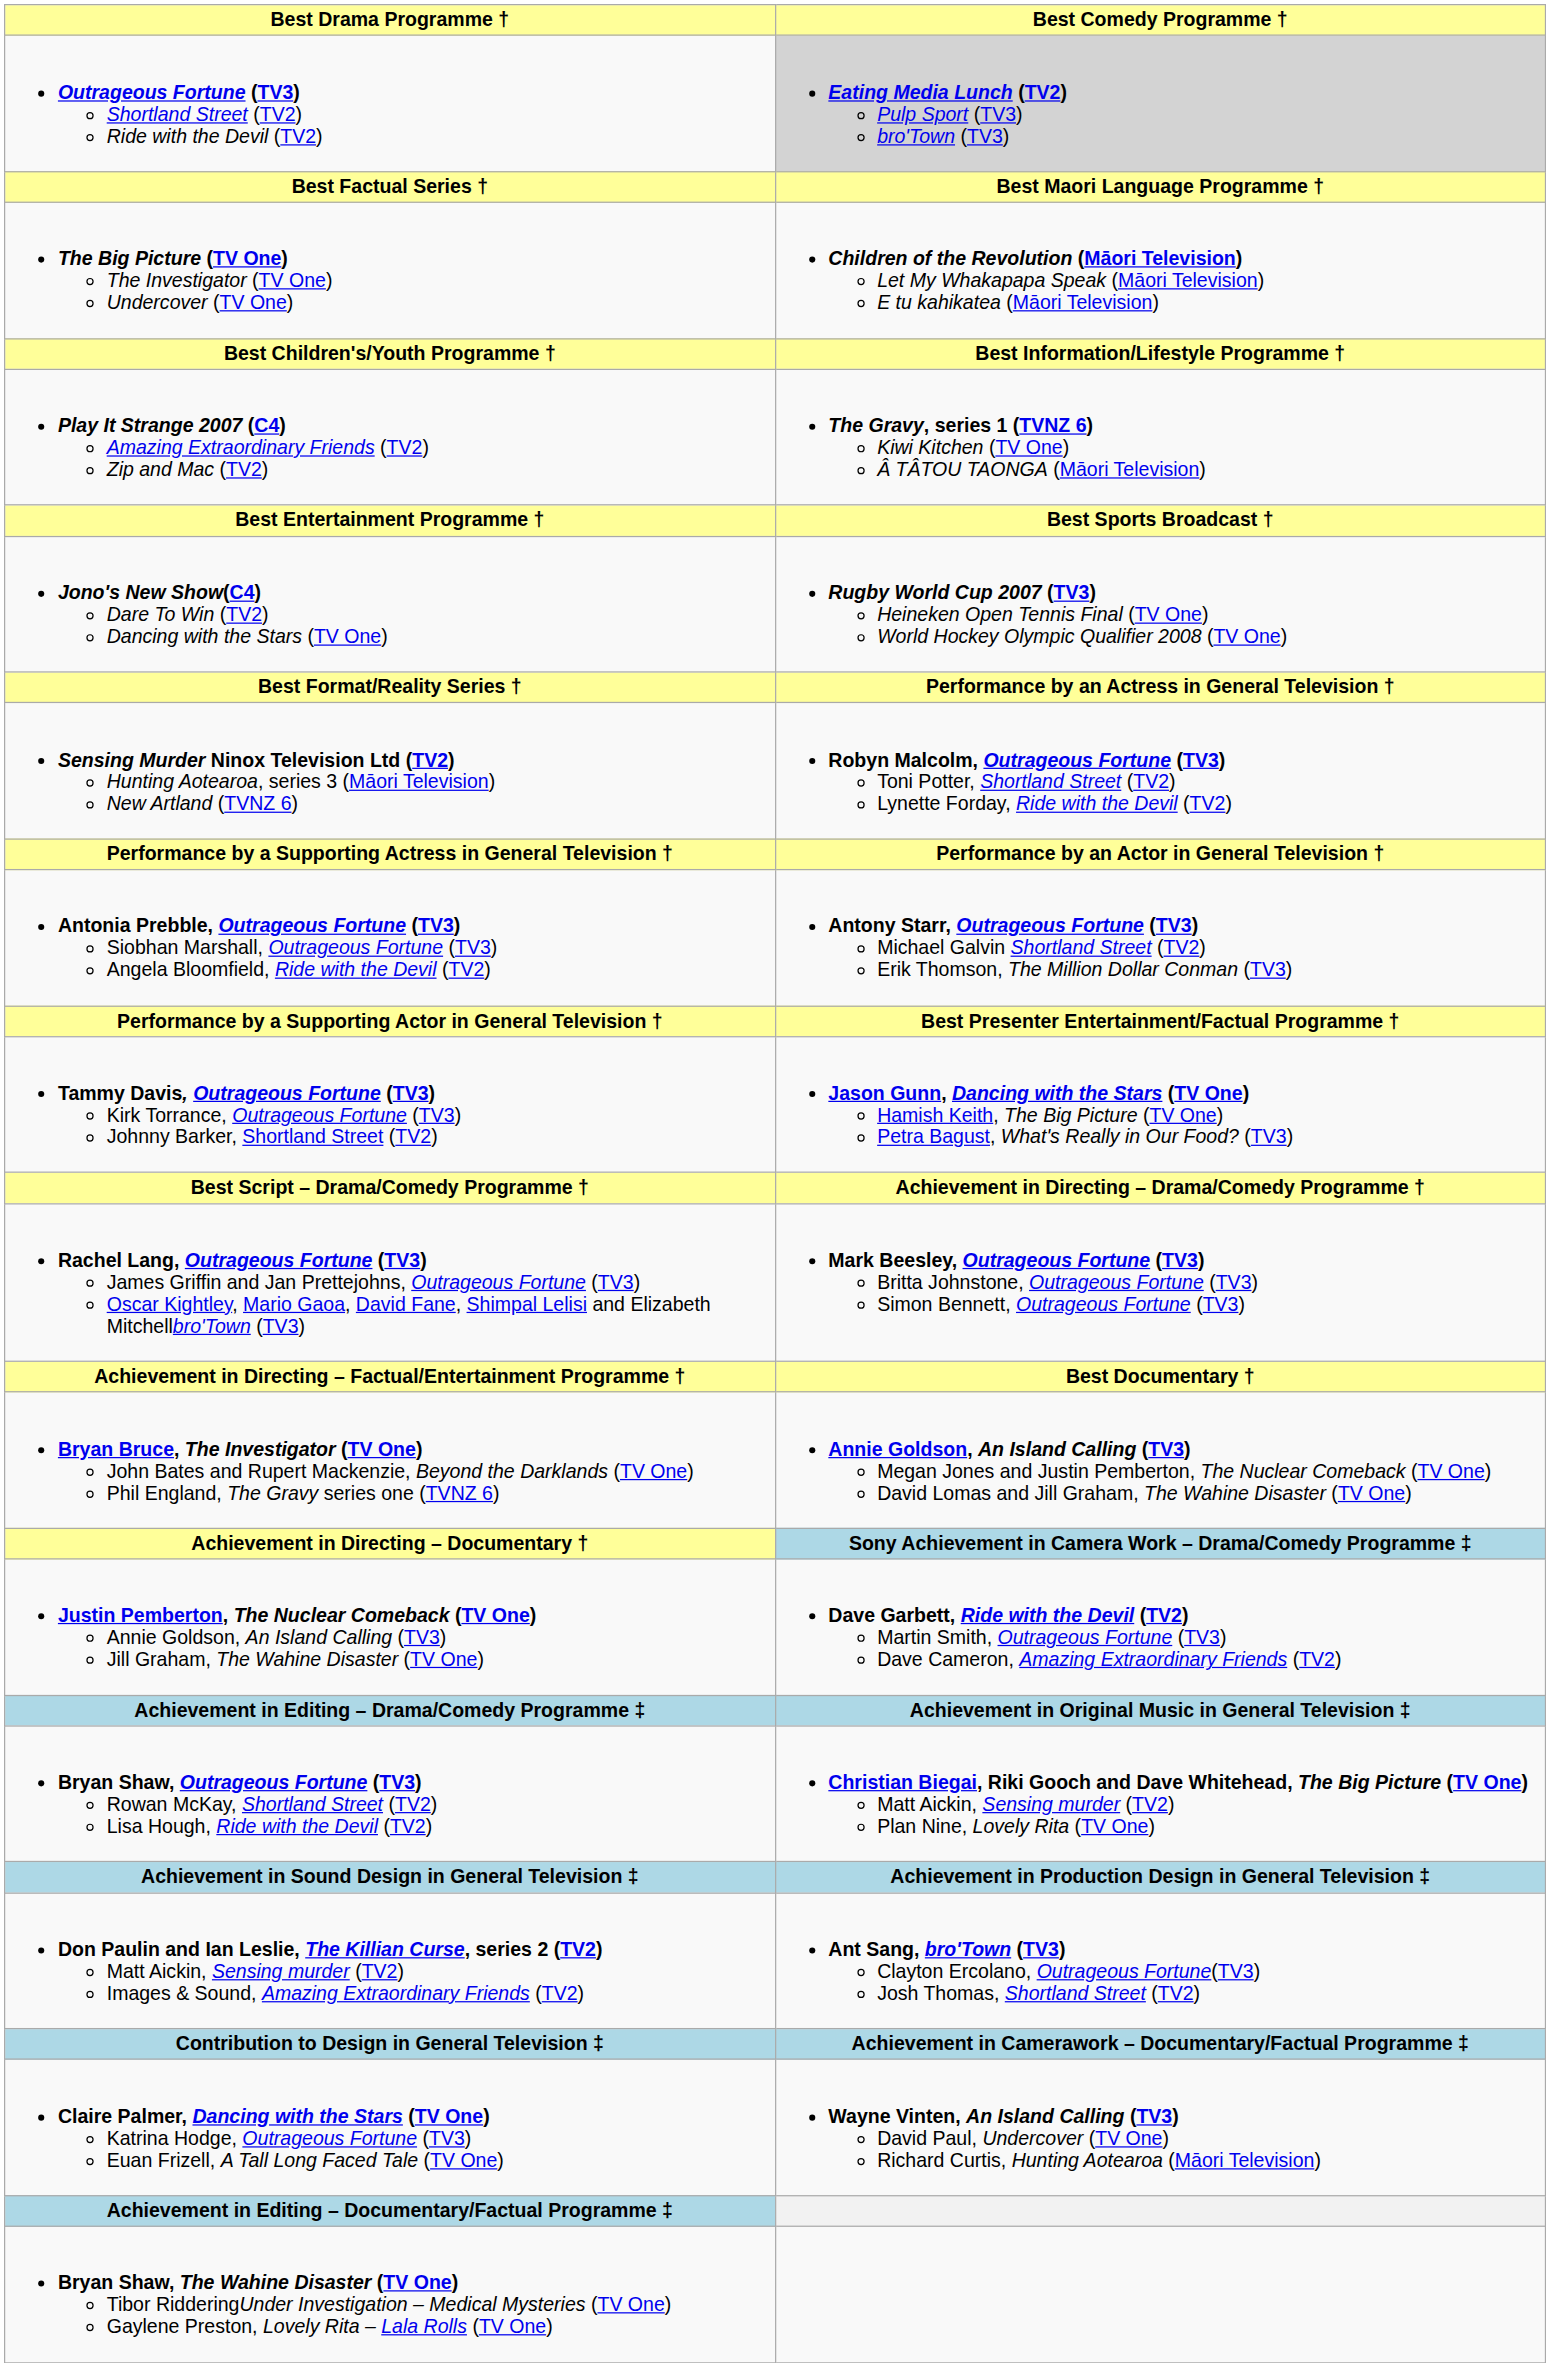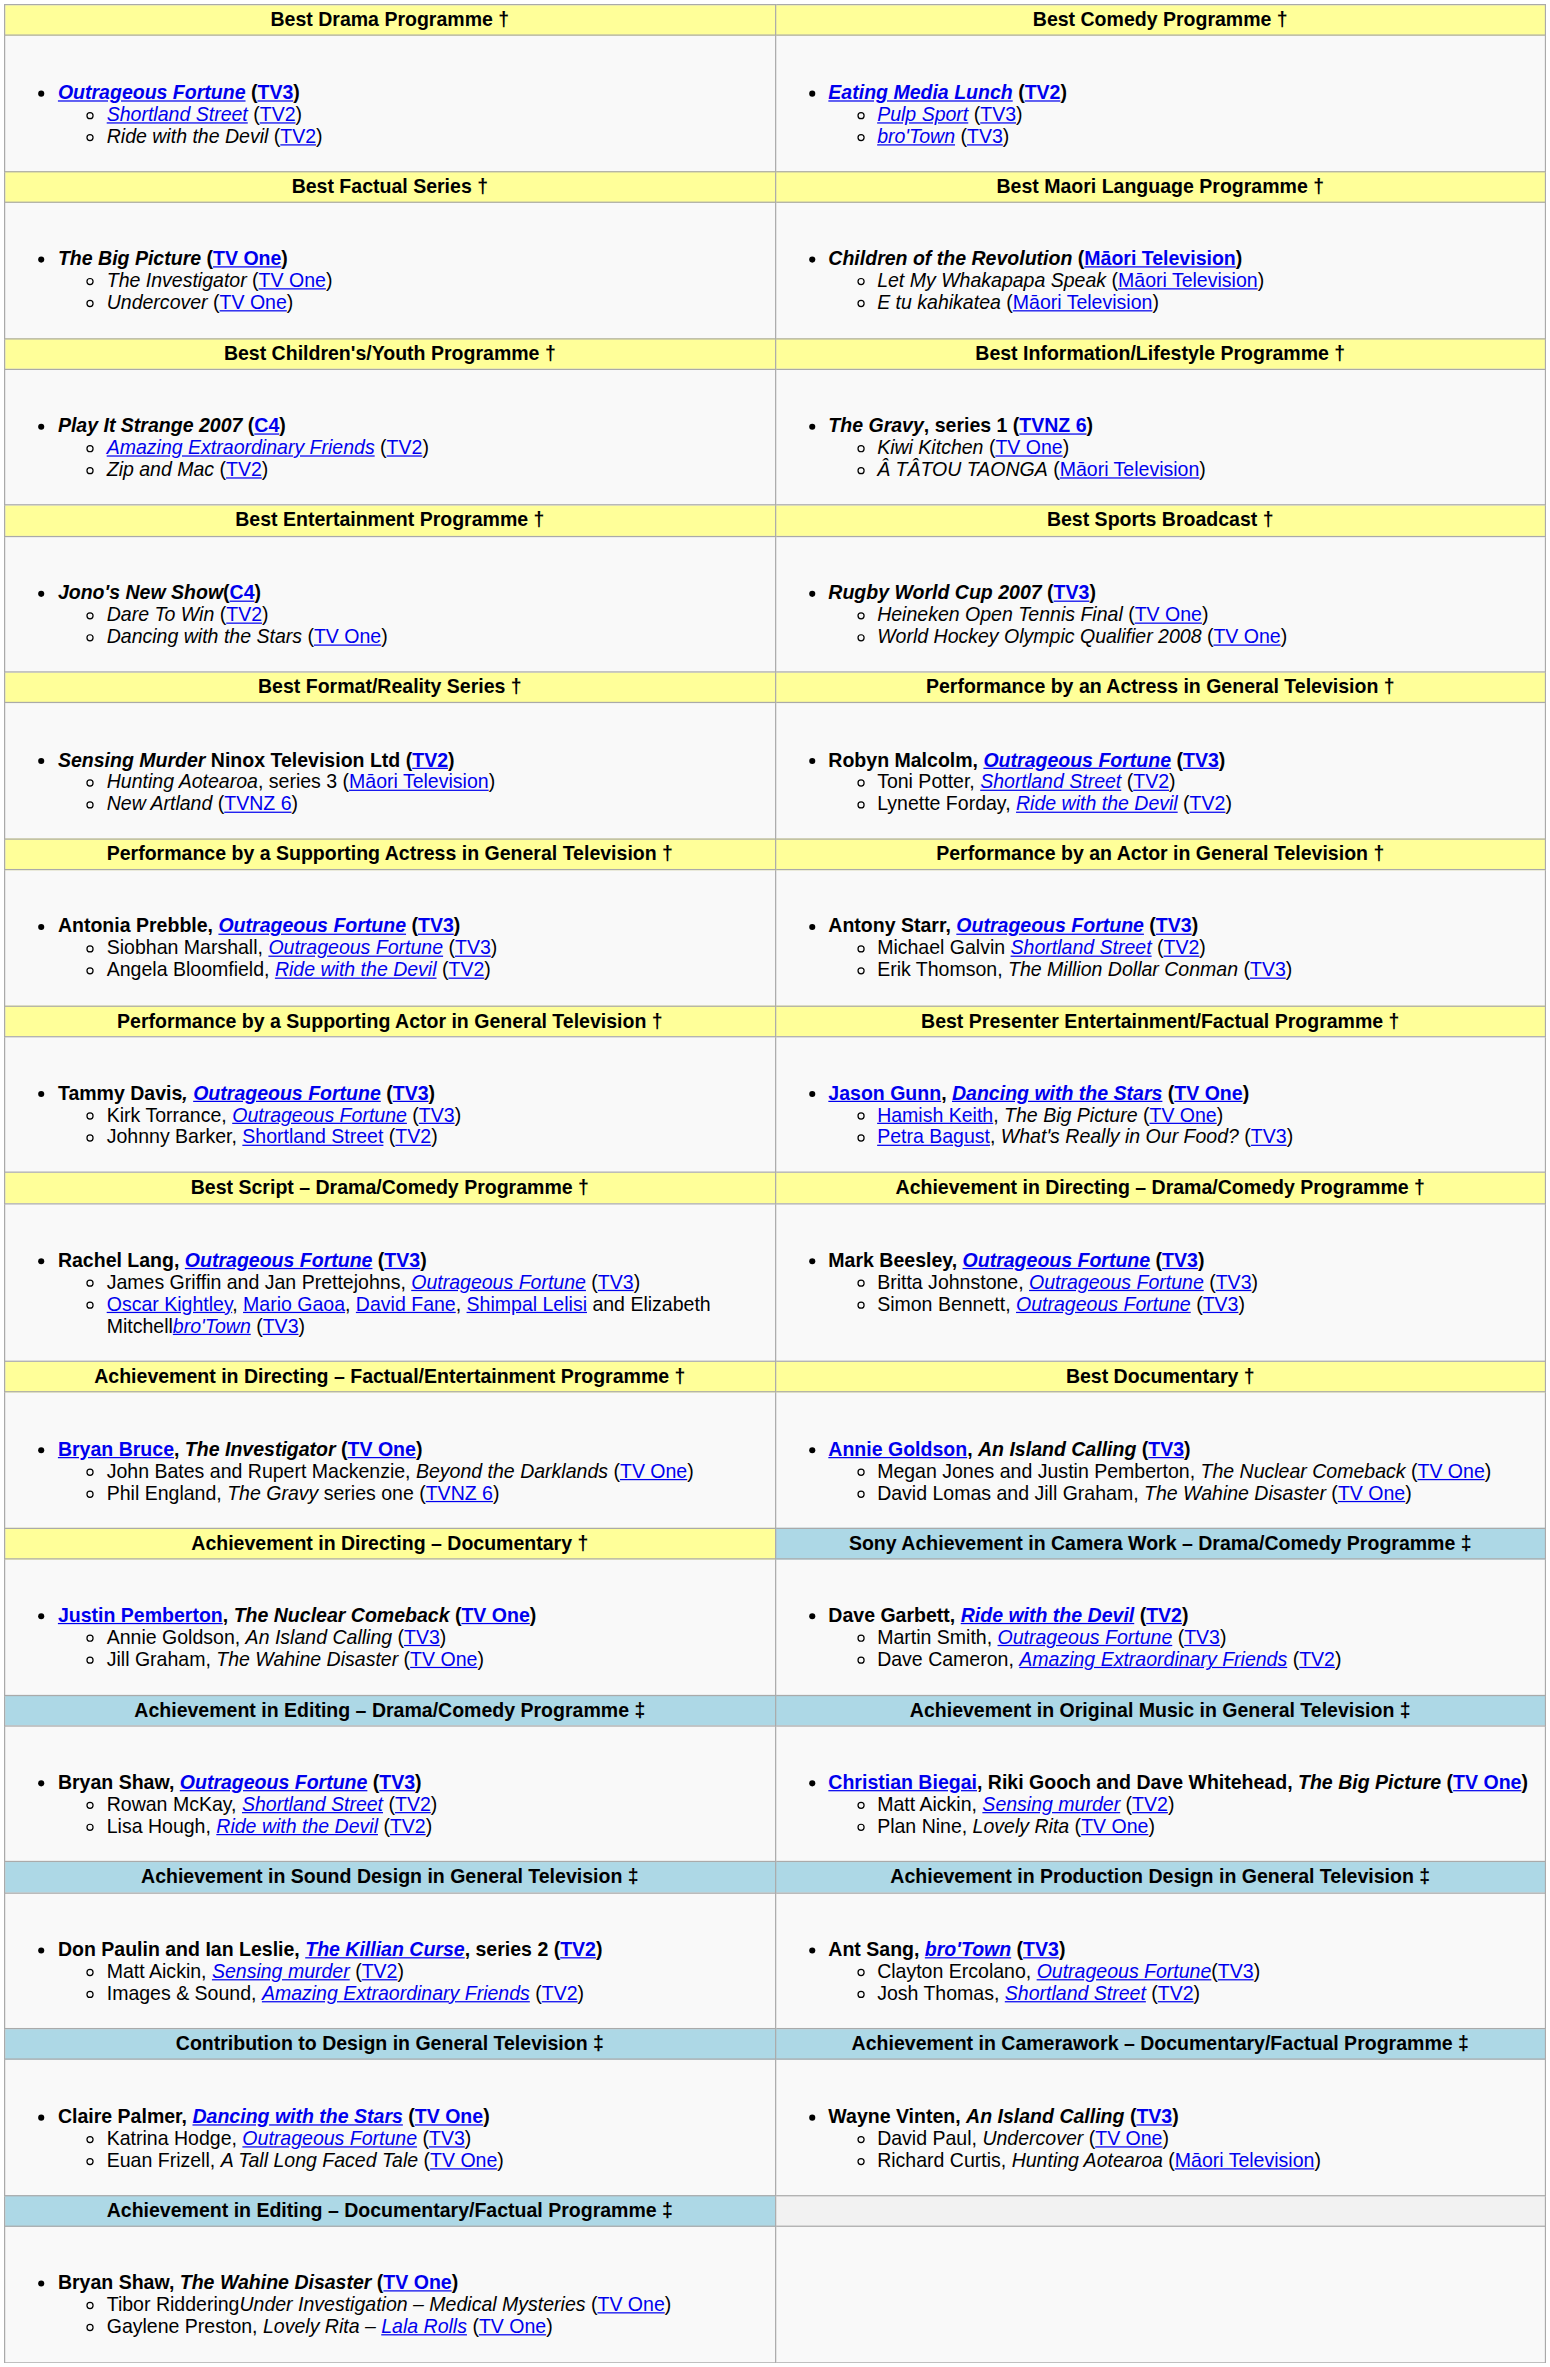(1160, 114) lightgrey background -> (1160, 114) no background
